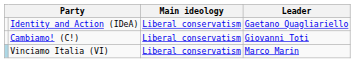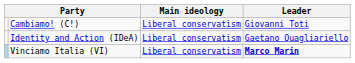rows swapped: (45, 38) <-> (74, 24)
(272, 51) normal -> (272, 51) bold
